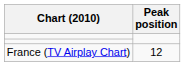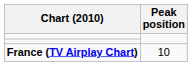(69, 52) normal -> (72, 52) bold
(156, 52) 12 -> (164, 52) 10
